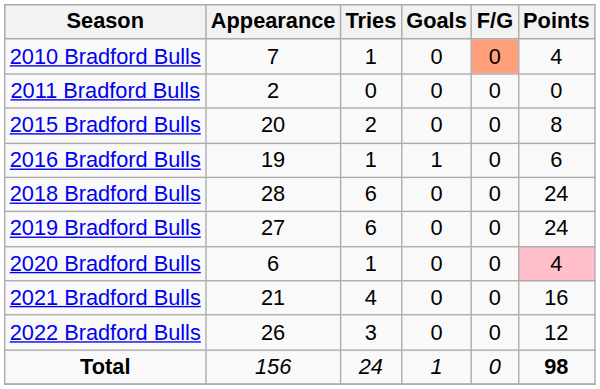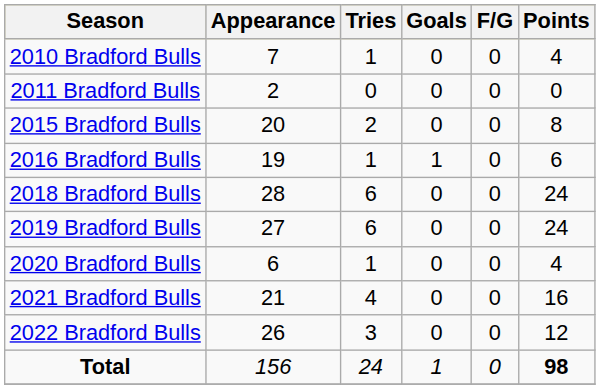(495, 56) lightsalmon background -> (495, 56) no background
(556, 263) pink background -> (556, 263) no background
